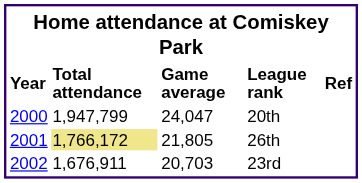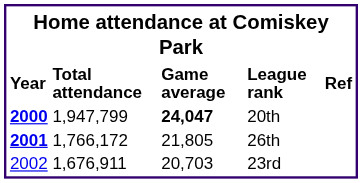(29, 116) normal -> (29, 116) bold
(187, 116) normal -> (187, 116) bold
(29, 140) normal -> (29, 140) bold
(90, 140) khaki background -> (90, 140) no background
